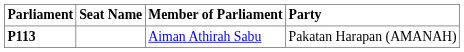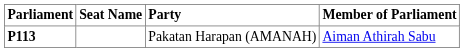columns swapped: (215, 15) <-> (305, 15)
